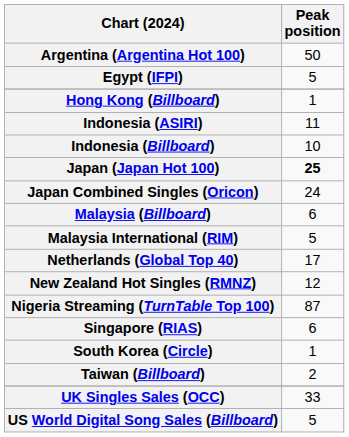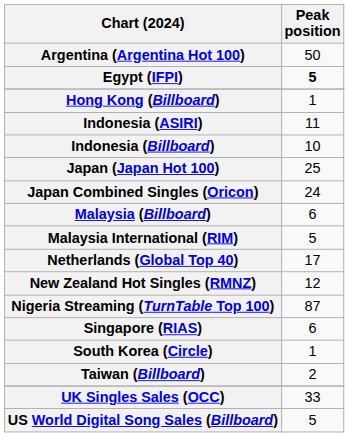(313, 77) normal -> (313, 77) bold
(313, 169) bold -> (313, 169) normal
